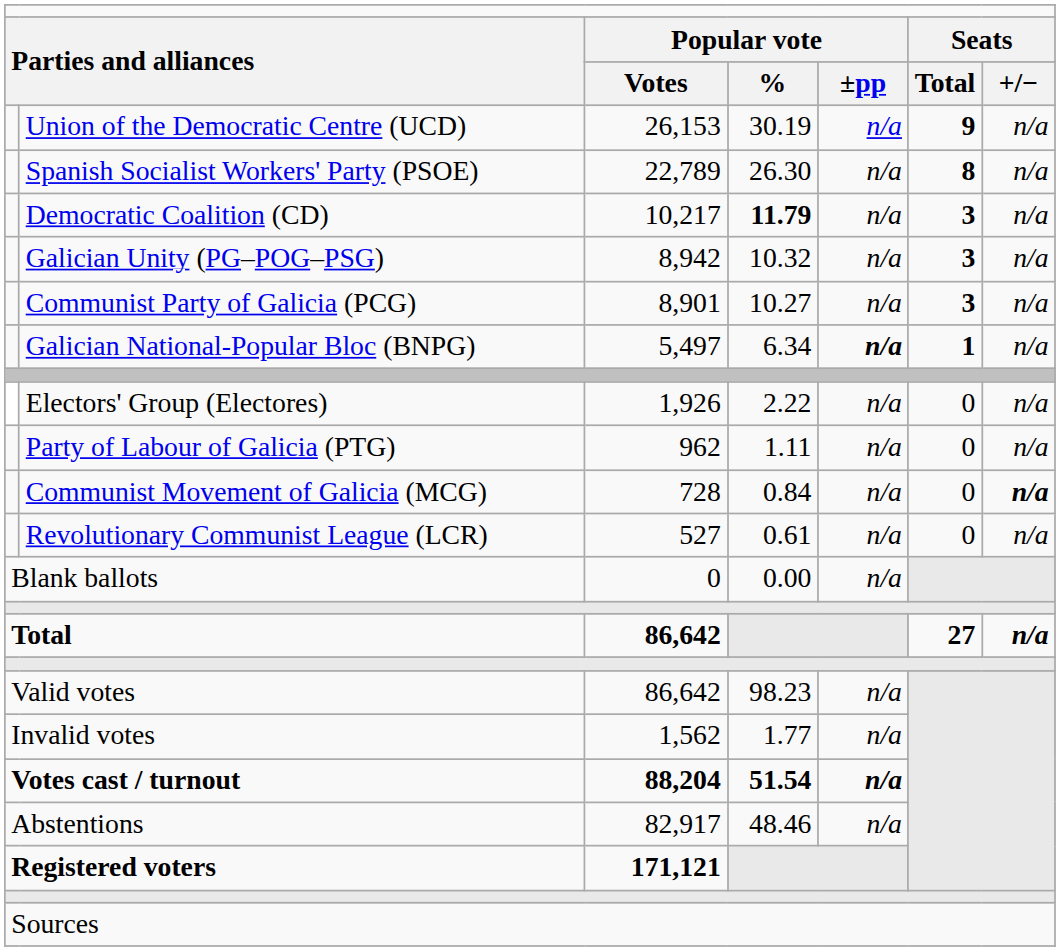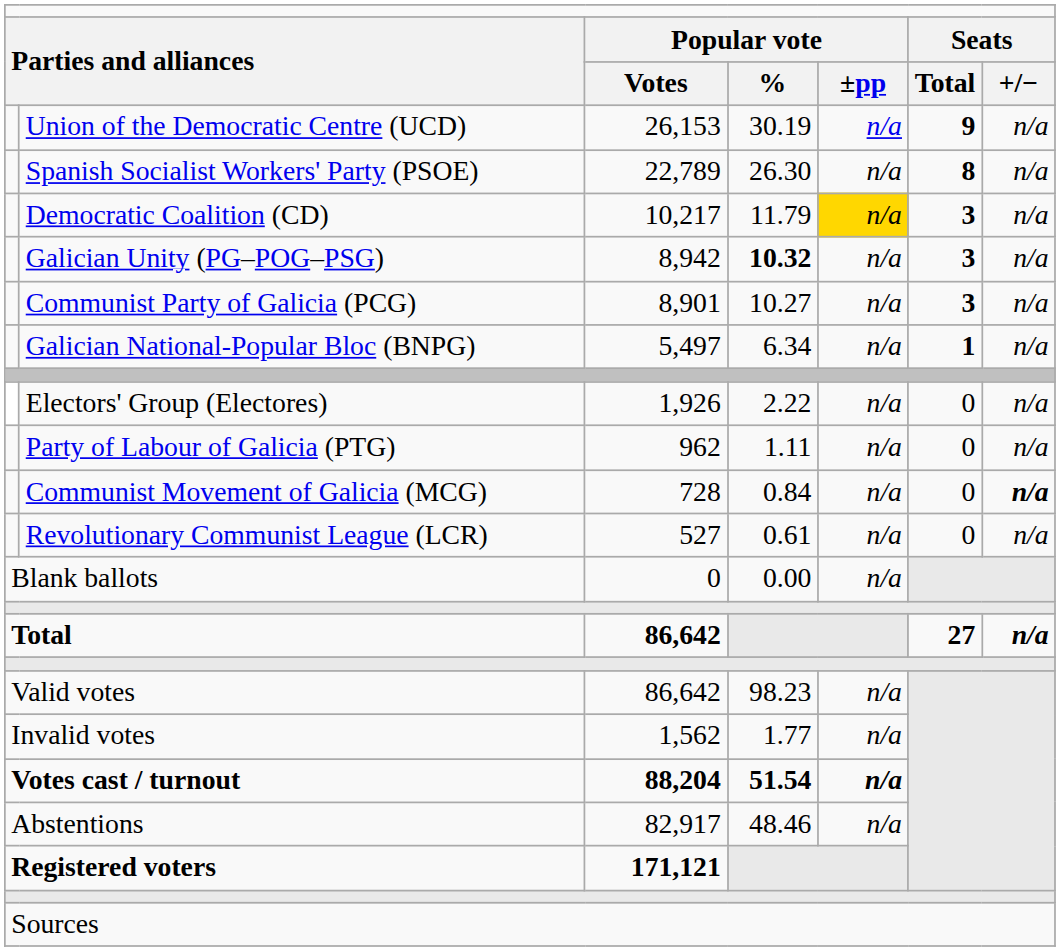(781, 214) bold -> (781, 214) normal
(884, 214) no background -> (884, 214) gold background
(780, 258) normal -> (780, 258) bold
(884, 346) bold -> (884, 346) normal
